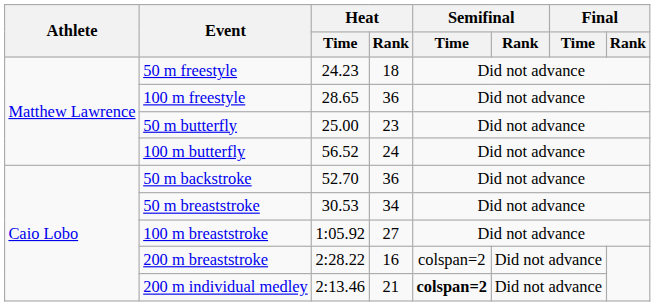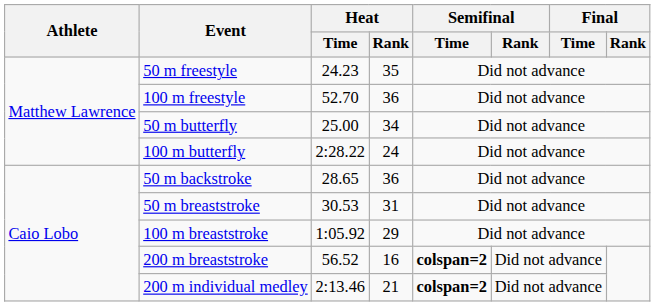(391, 71) 18 -> (391, 71) 35
(340, 98) 28.65 -> (340, 98) 52.70
(391, 125) 23 -> (391, 125) 34
(340, 152) 56.52 -> (340, 152) 2:28.22
(340, 179) 52.70 -> (340, 179) 28.65
(391, 206) 34 -> (391, 206) 31
(391, 233) 27 -> (391, 233) 29
(340, 260) 2:28.22 -> (340, 260) 56.52
(452, 260) normal -> (452, 260) bold
